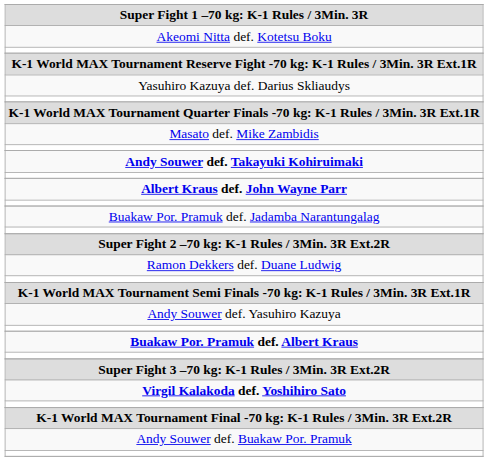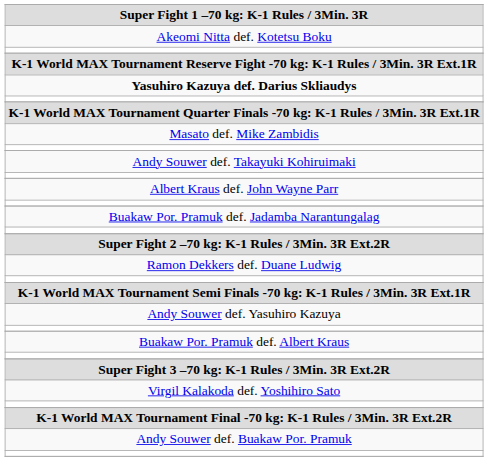(244, 85) normal -> (244, 85) bold
(244, 161) bold -> (244, 161) normal
(244, 189) bold -> (244, 189) normal
(244, 341) bold -> (244, 341) normal
(244, 390) bold -> (244, 390) normal
